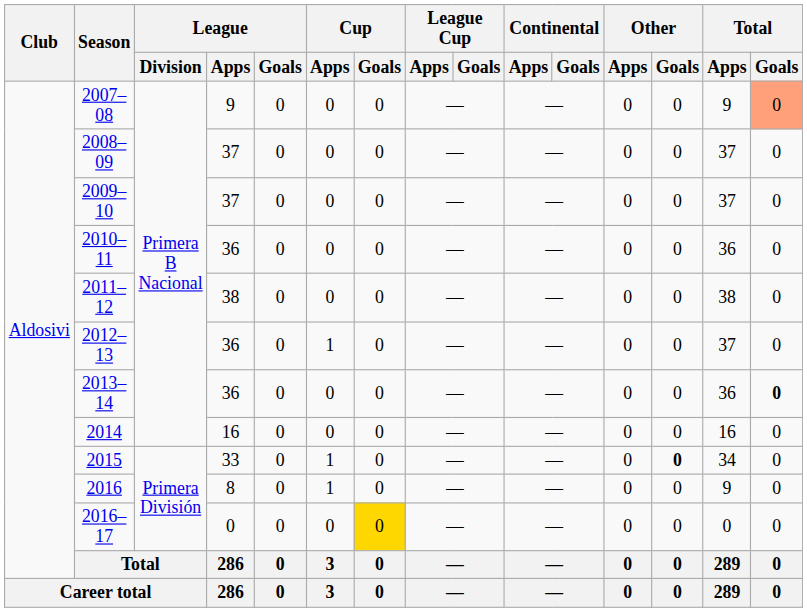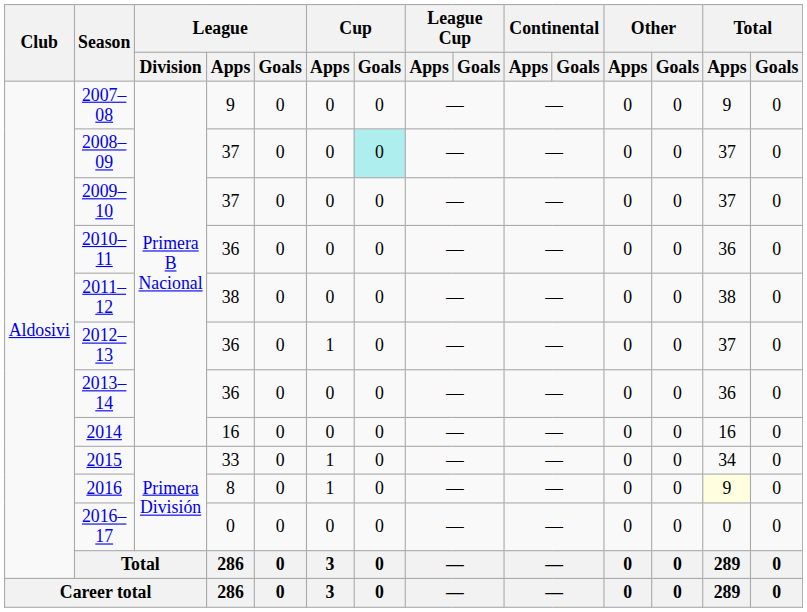(777, 104) lightsalmon background -> (777, 104) no background
(379, 153) no background -> (379, 153) paleturquoise background
(777, 393) bold -> (777, 393) normal
(677, 460) bold -> (677, 460) normal
(727, 488) no background -> (727, 488) lightyellow background
(379, 526) gold background -> (379, 526) no background
